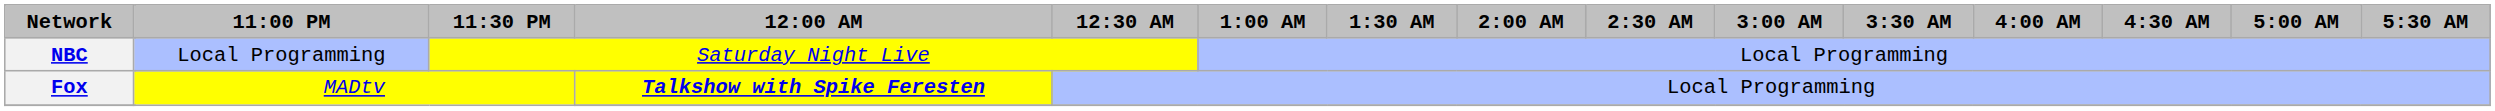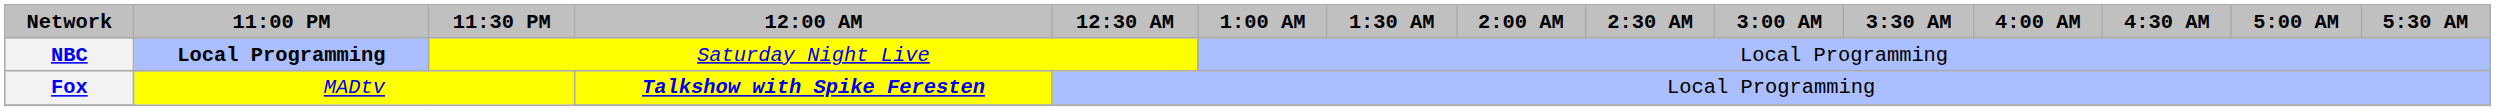(281, 55) normal -> (281, 55) bold
